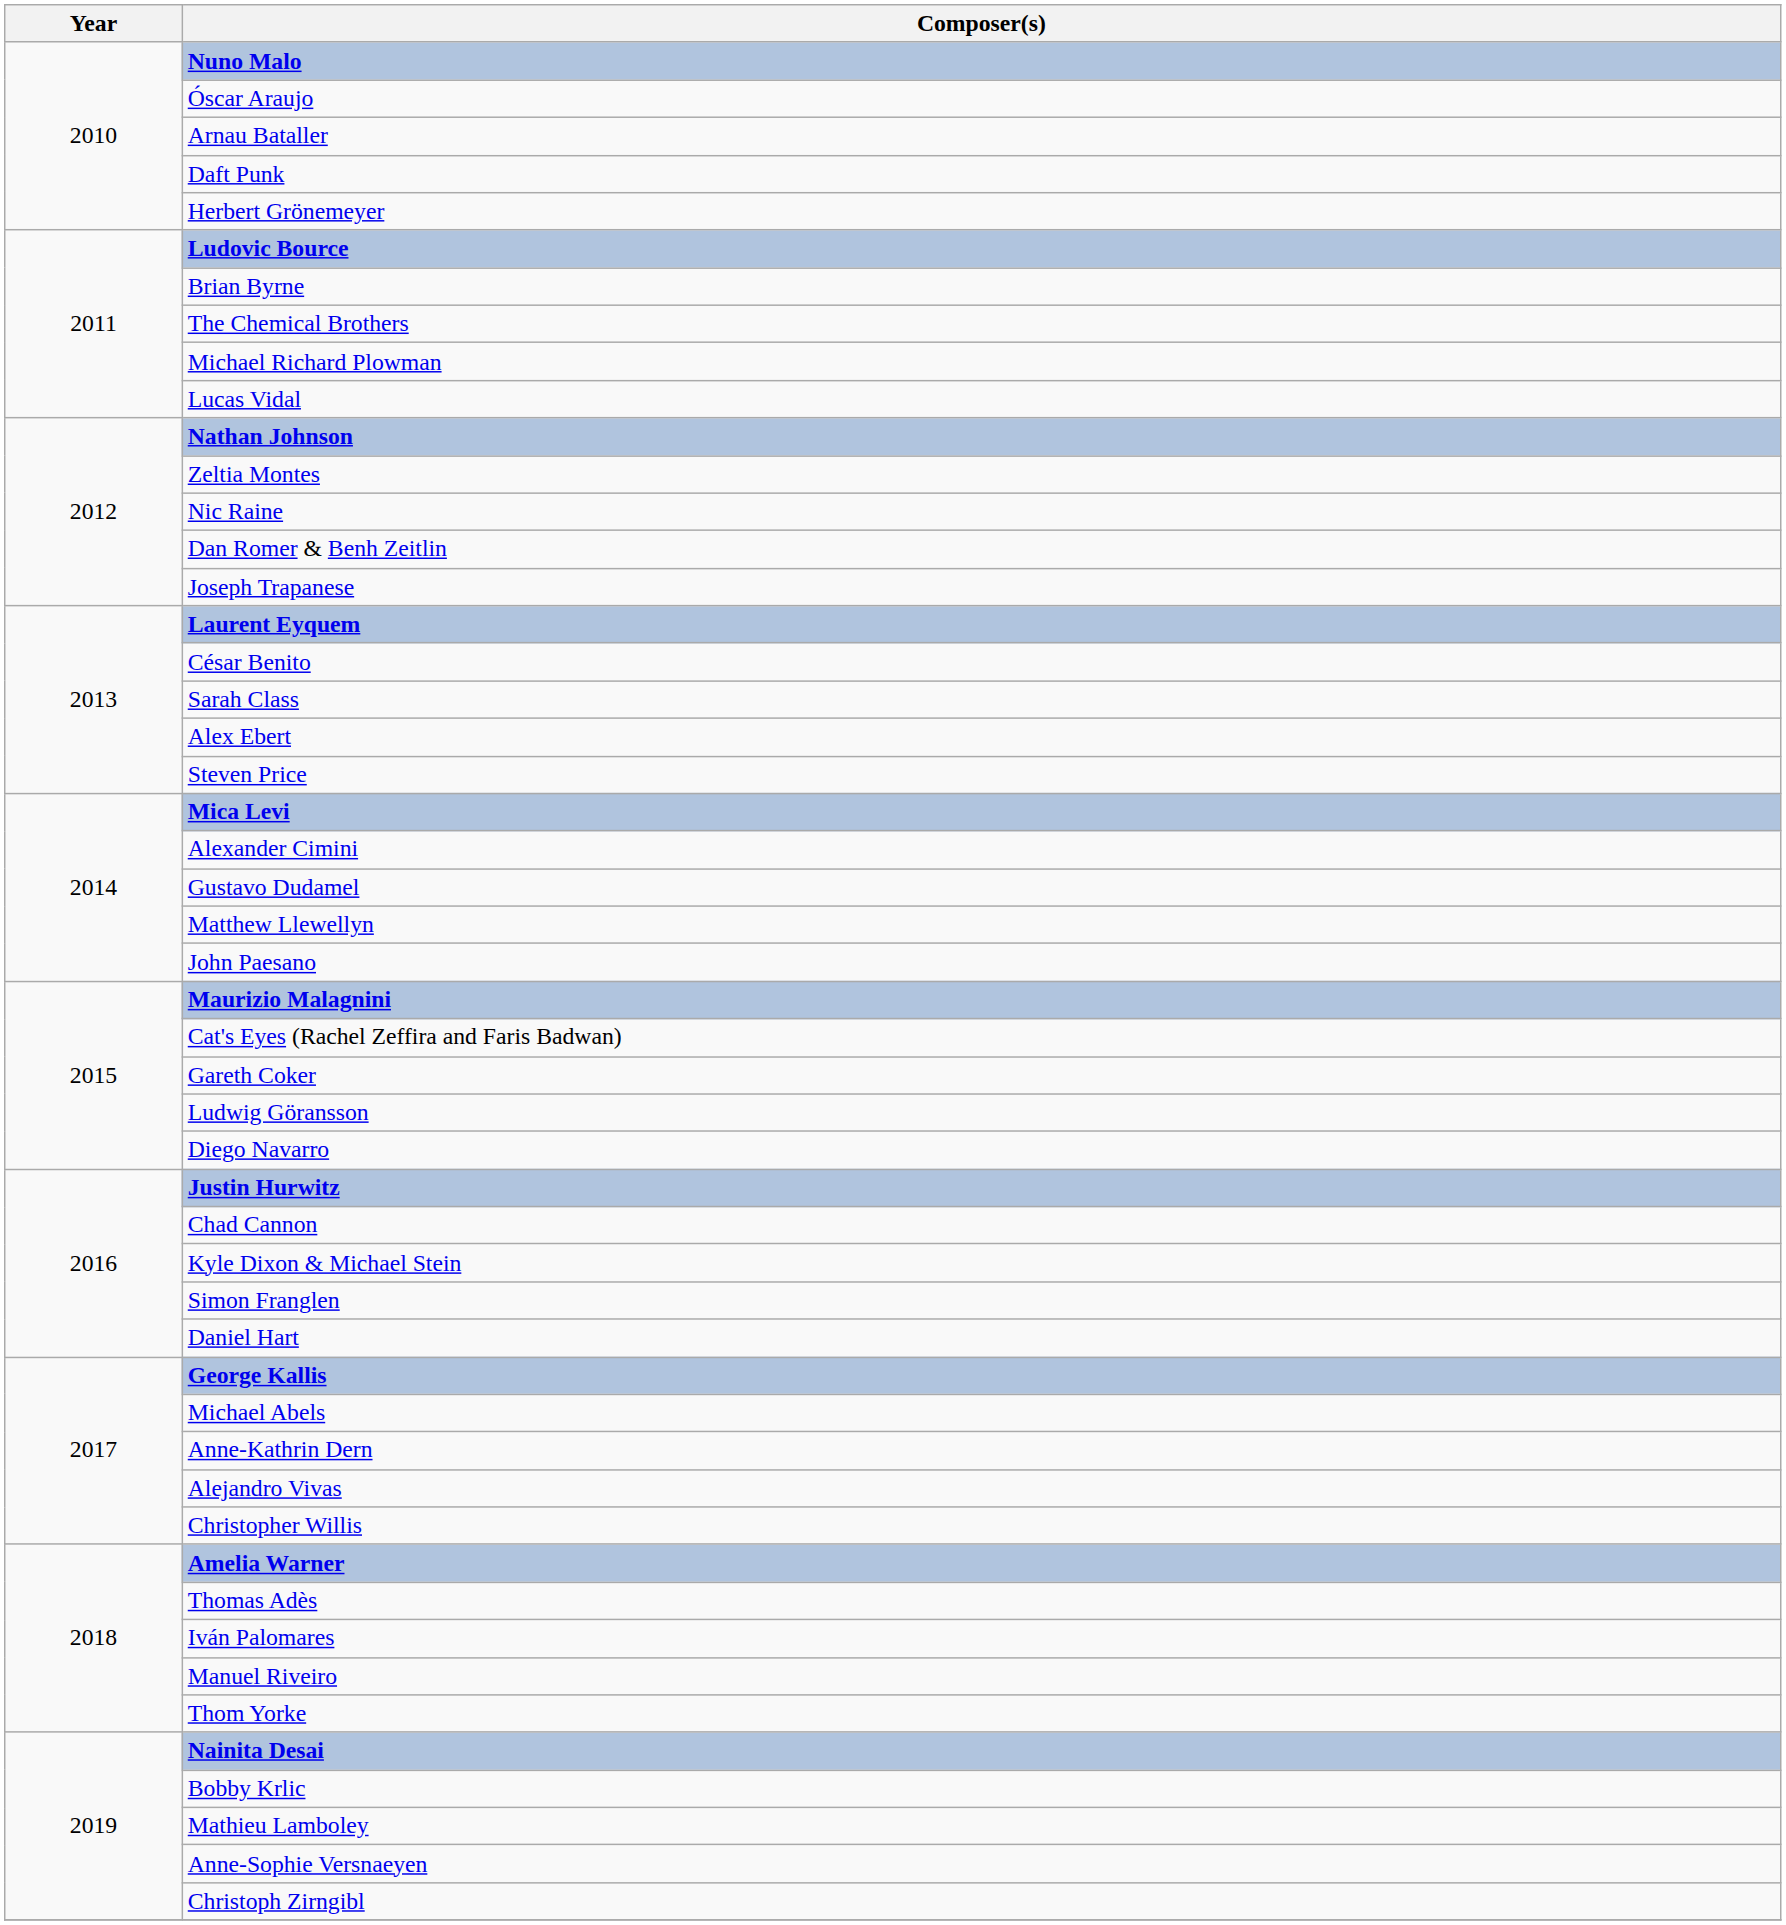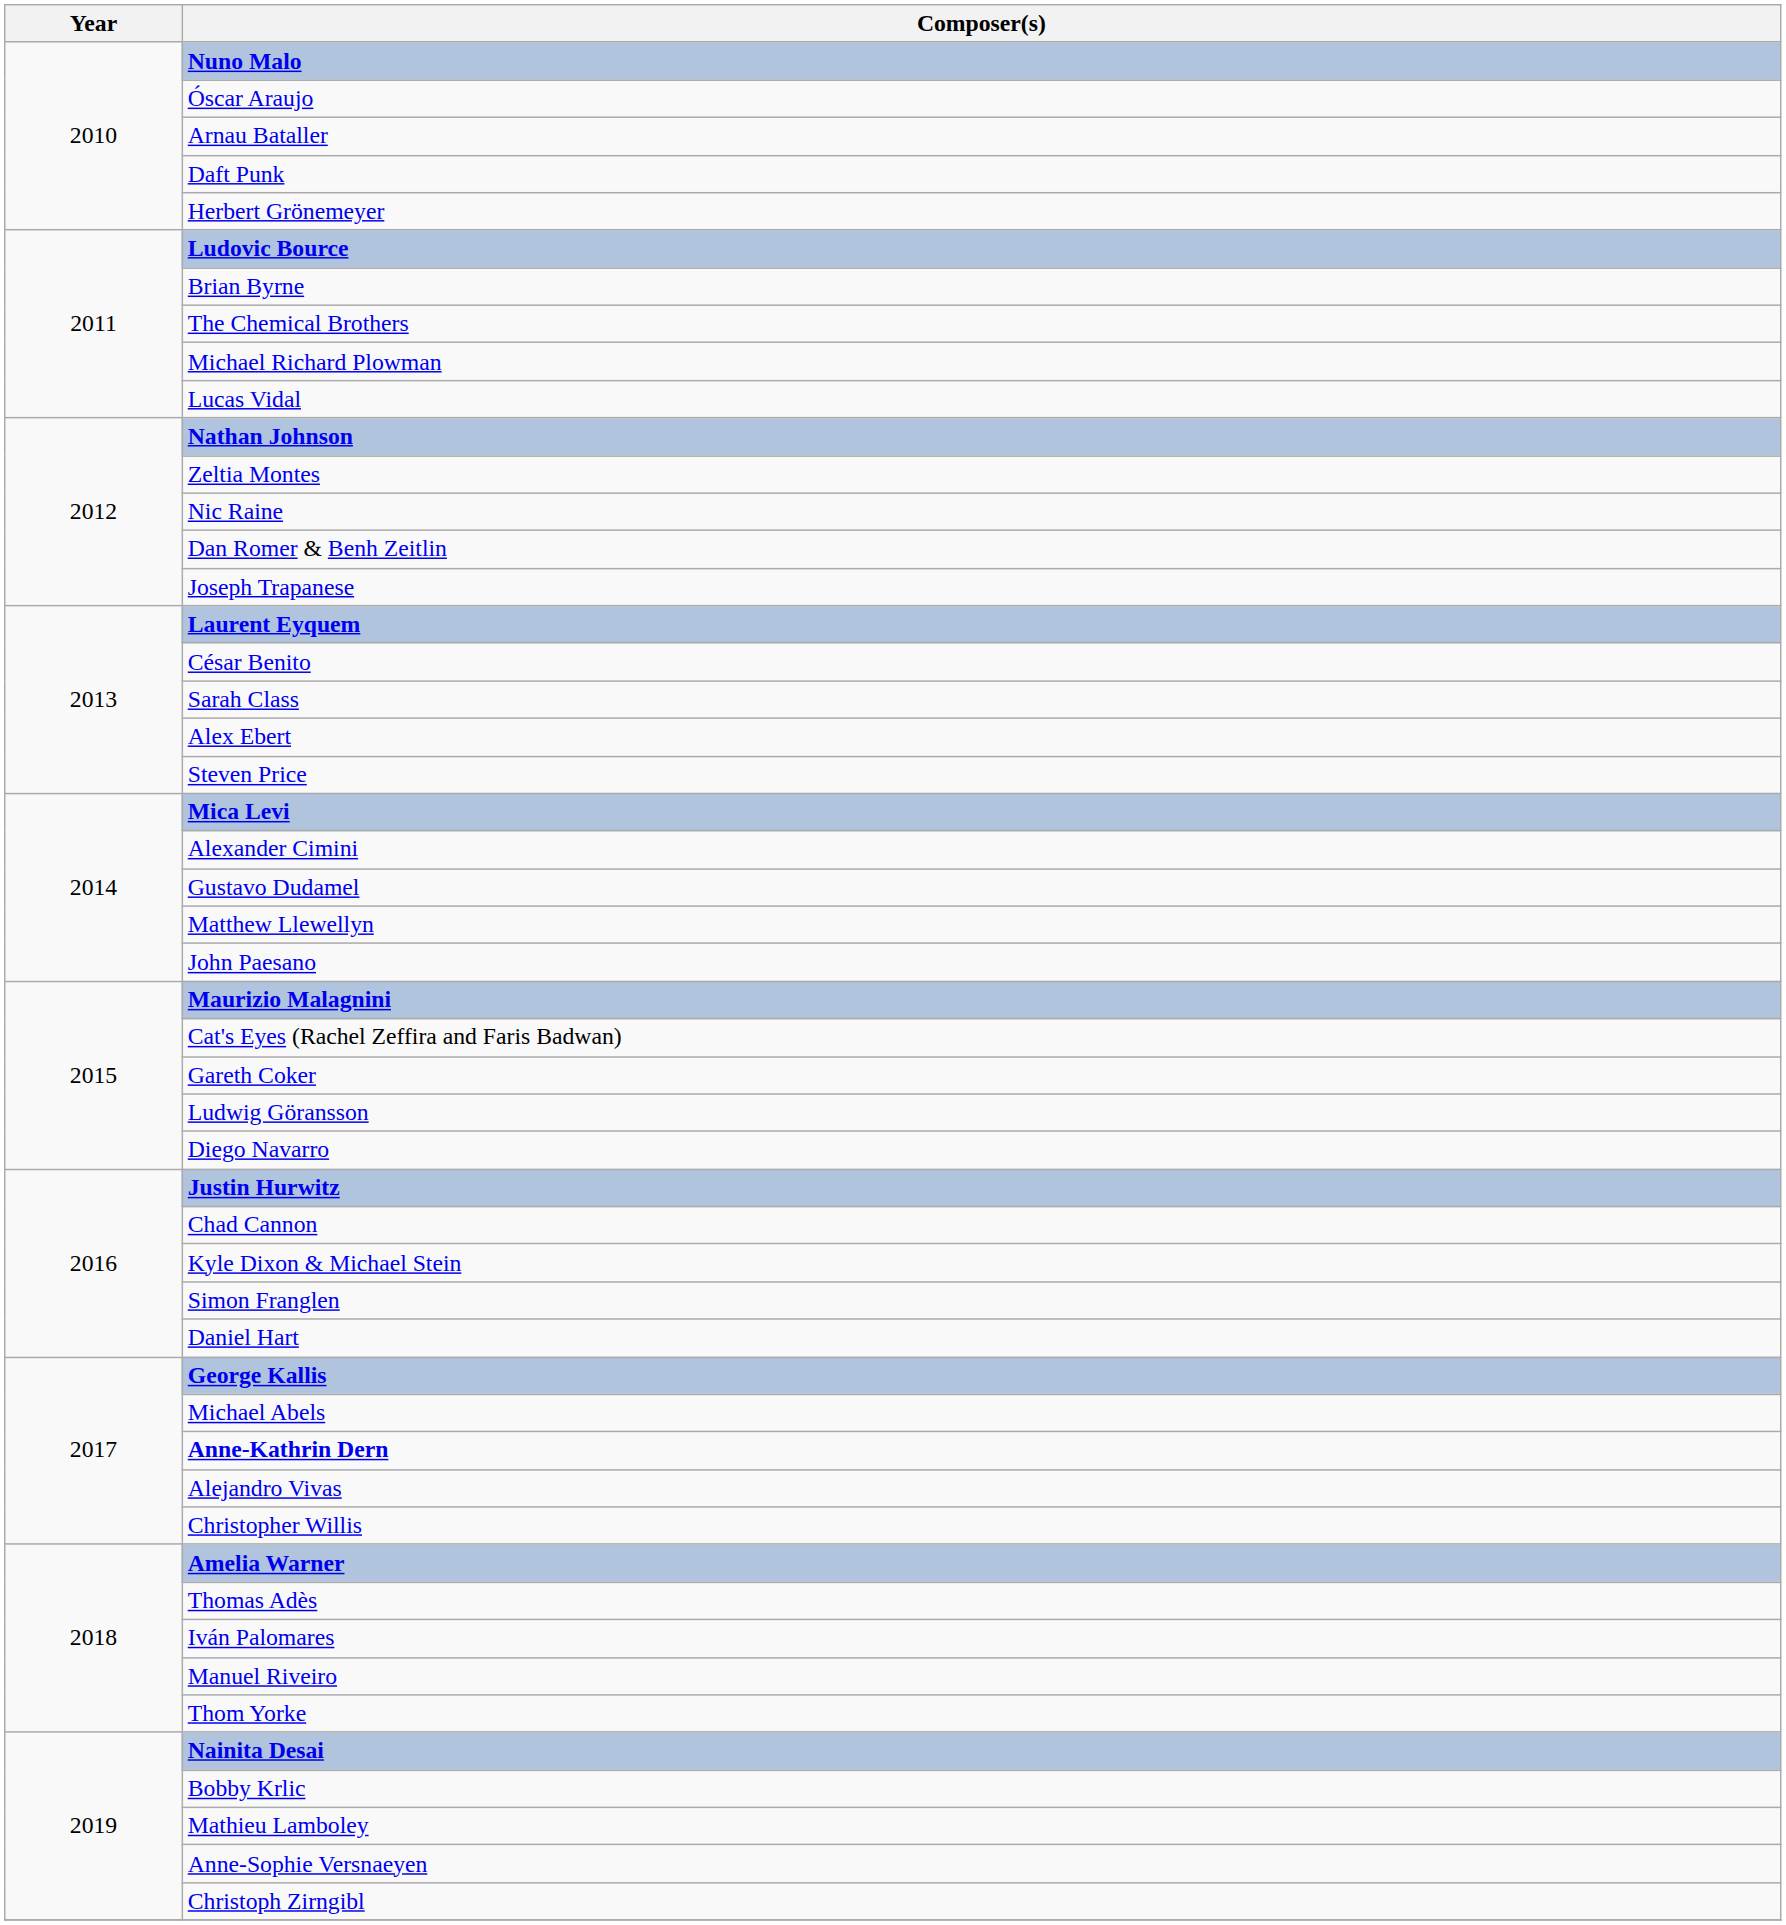(280, 1450) normal -> (288, 1450) bold
